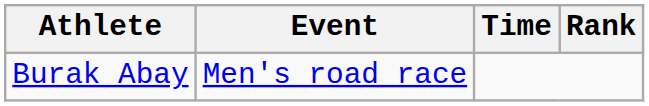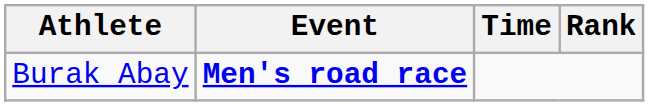(335, 77) normal -> (335, 77) bold
